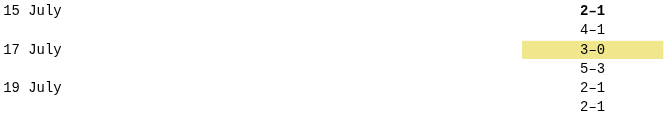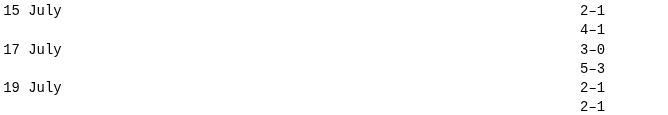(593, 11) bold -> (593, 11) normal
(593, 50) khaki background -> (593, 50) no background
